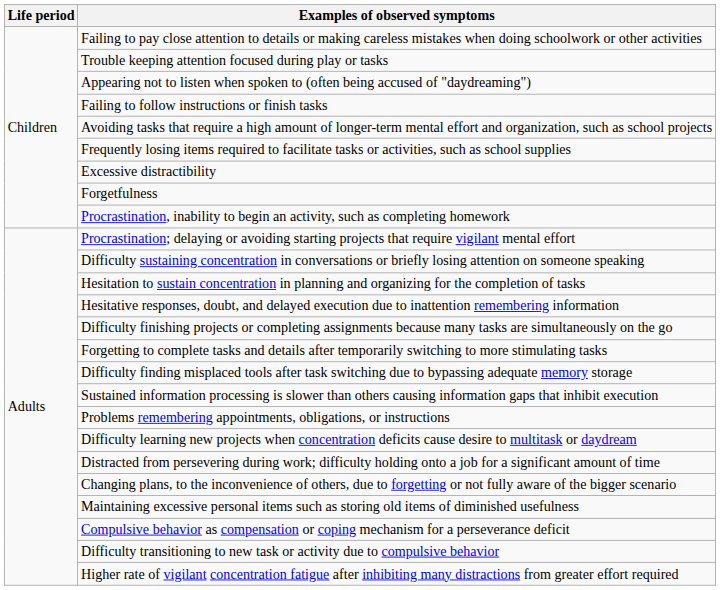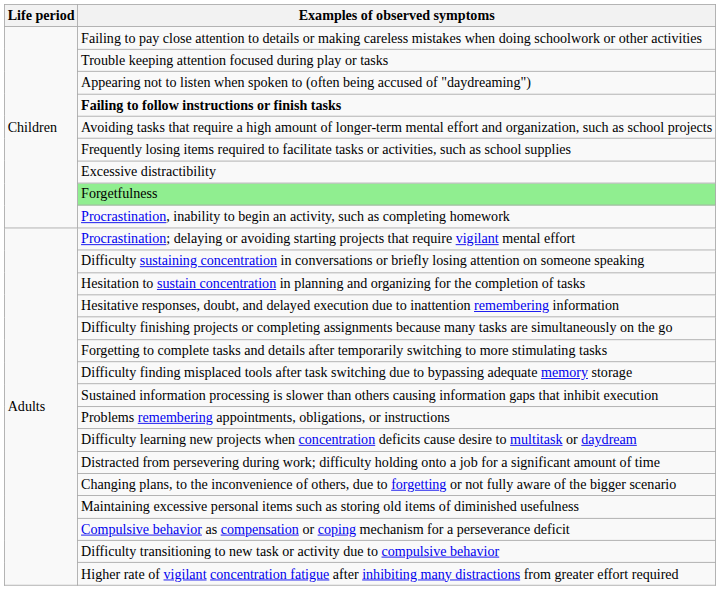(204, 104) normal -> (211, 104) bold
(119, 194) no background -> (119, 194) lightgreen background
